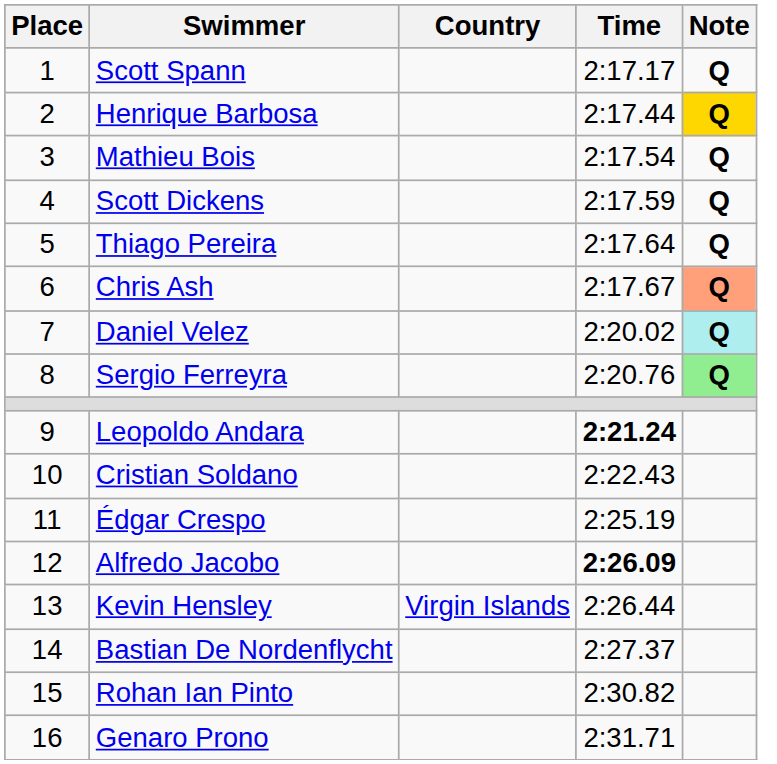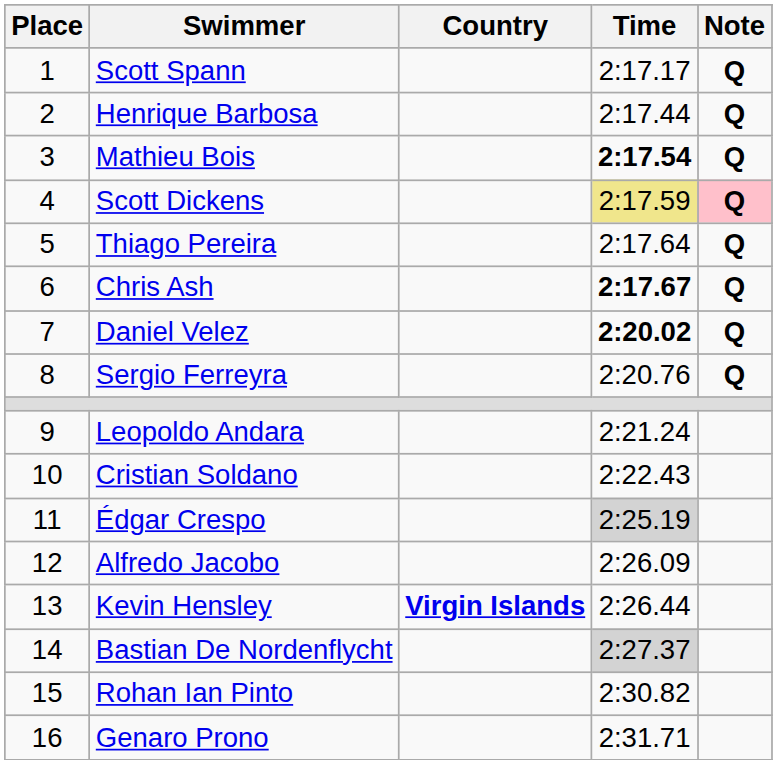(719, 113) gold background -> (734, 113) no background
(629, 157) normal -> (645, 157) bold
(629, 200) no background -> (645, 200) khaki background
(719, 200) no background -> (734, 200) pink background
(629, 288) normal -> (645, 288) bold
(719, 288) lightsalmon background -> (734, 288) no background
(629, 331) normal -> (645, 331) bold
(719, 331) paleturquoise background -> (734, 331) no background
(719, 375) lightgreen background -> (734, 375) no background
(629, 431) bold -> (645, 431) normal
(629, 519) no background -> (645, 519) lightgrey background
(629, 562) bold -> (645, 562) normal
(488, 606) normal -> (495, 606) bold
(629, 650) no background -> (645, 650) lightgrey background
